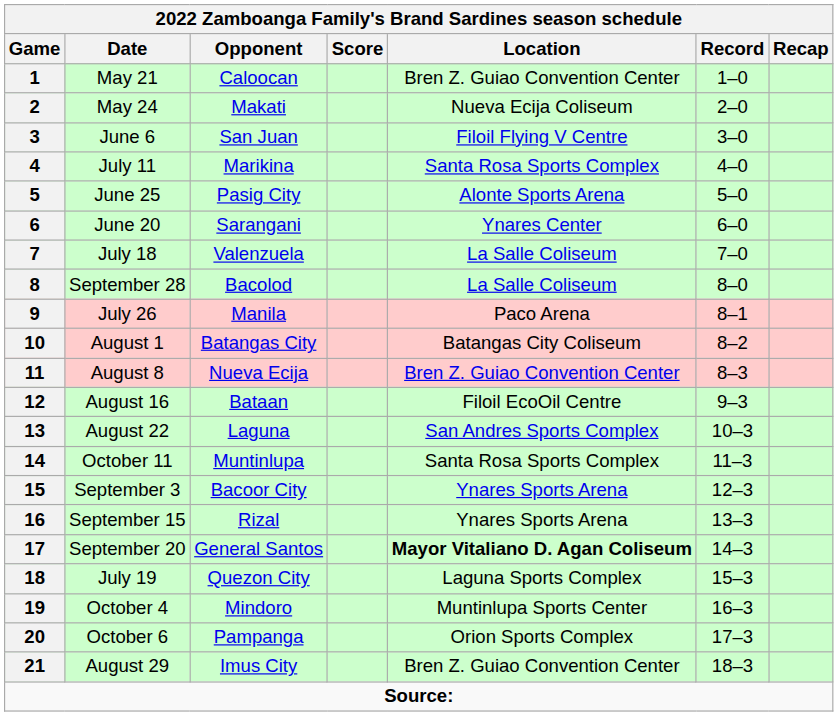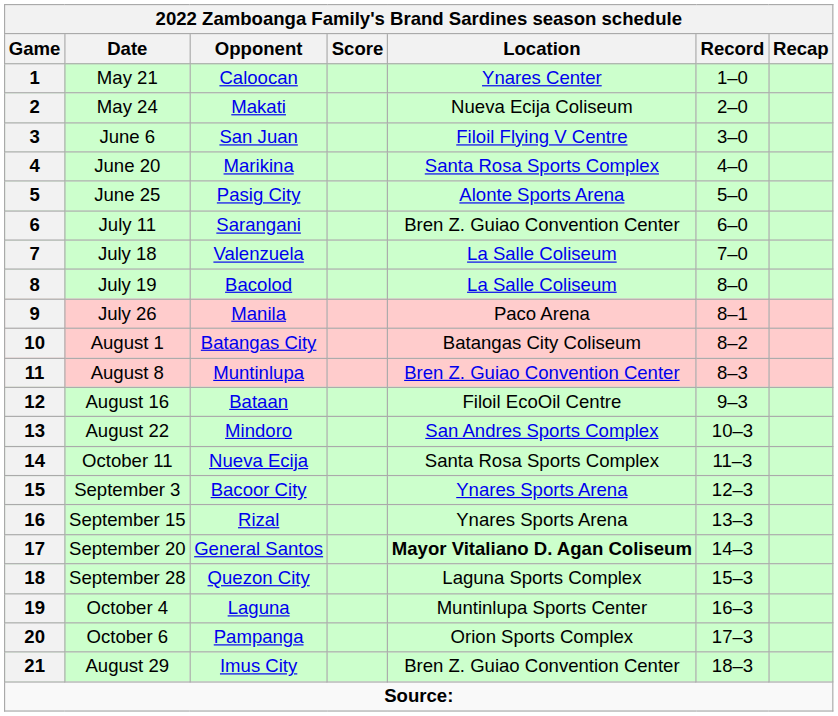(542, 78) Bren Z. Guiao Convention Center -> (542, 78) Ynares Center
(127, 166) July 11 -> (127, 166) June 20
(127, 225) June 20 -> (127, 225) July 11
(542, 225) Ynares Center -> (542, 225) Bren Z. Guiao Convention Center
(127, 284) September 28 -> (127, 284) July 19
(259, 372) Nueva Ecija -> (259, 372) Muntinlupa
(259, 431) Laguna -> (259, 431) Mindoro
(259, 460) Muntinlupa -> (259, 460) Nueva Ecija
(127, 578) July 19 -> (127, 578) September 28
(259, 607) Mindoro -> (259, 607) Laguna
